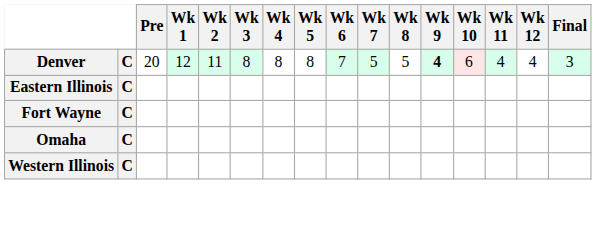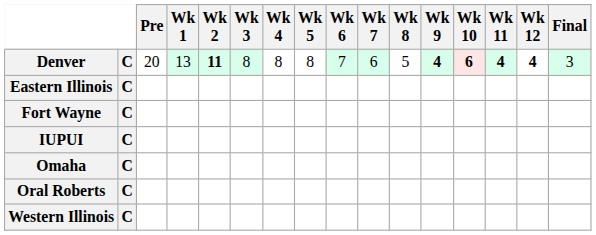(183, 62) 12 -> (183, 62) 13
(215, 62) normal -> (215, 62) bold
(374, 62) 5 -> (374, 62) 6
(469, 62) normal -> (469, 62) bold
(501, 62) normal -> (501, 62) bold
(533, 62) normal -> (533, 62) bold
+ row: (61, 139)
+ row: (61, 191)
